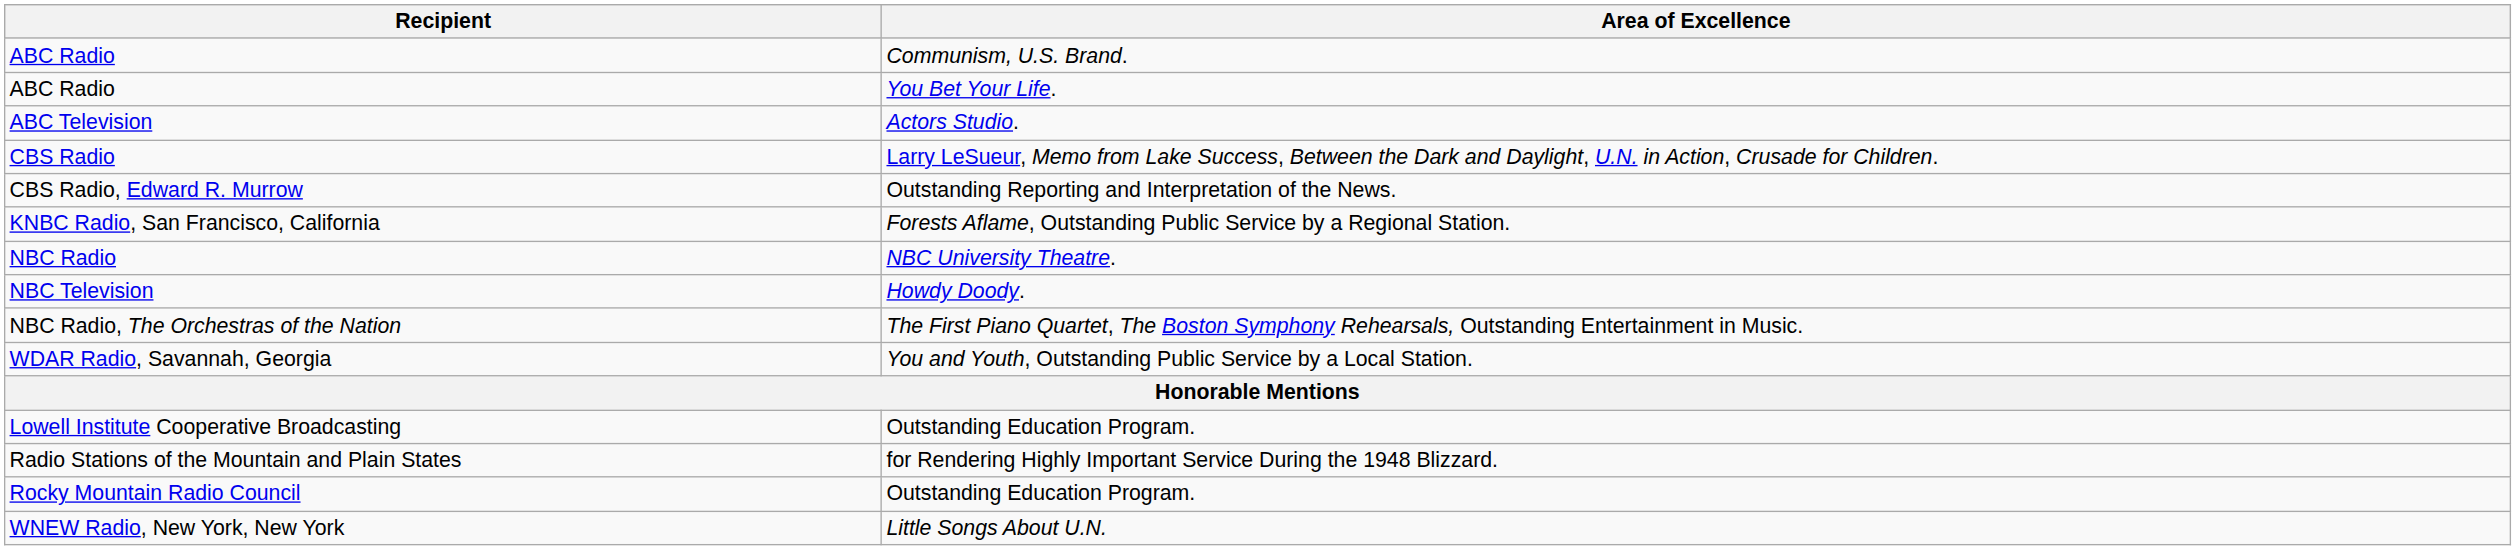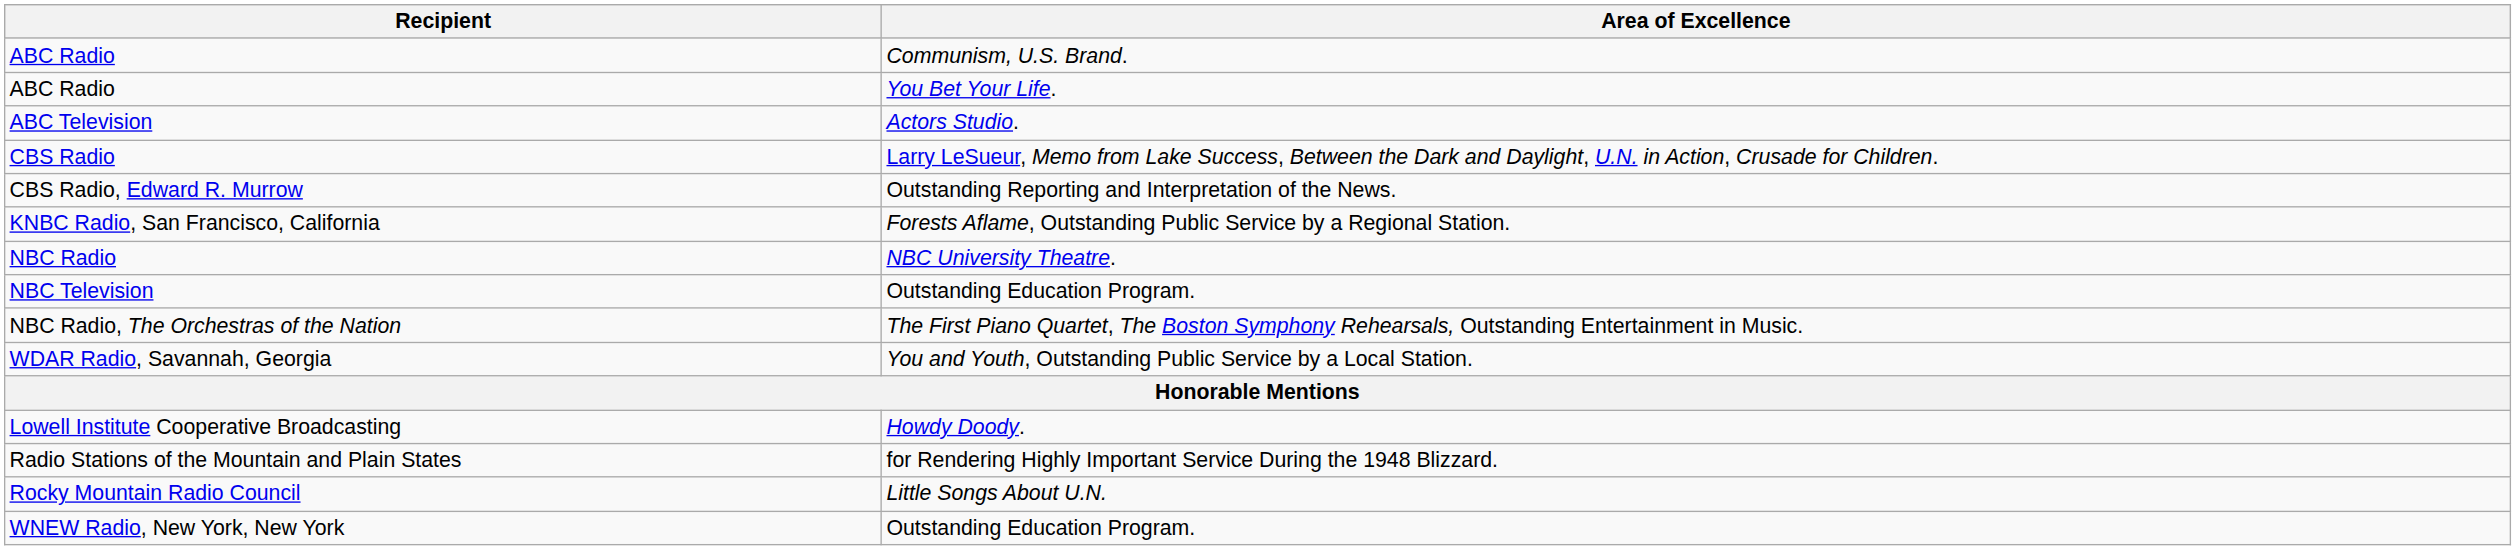(956, 291) Howdy Doody. -> (1041, 291) Outstanding Education Program.
(1041, 426) Outstanding Education Program. -> (956, 426) Howdy Doody.
(1041, 493) Outstanding Education Program. -> (997, 493) Little Songs About U.N.
(997, 527) Little Songs About U.N. -> (1041, 527) Outstanding Education Program.
